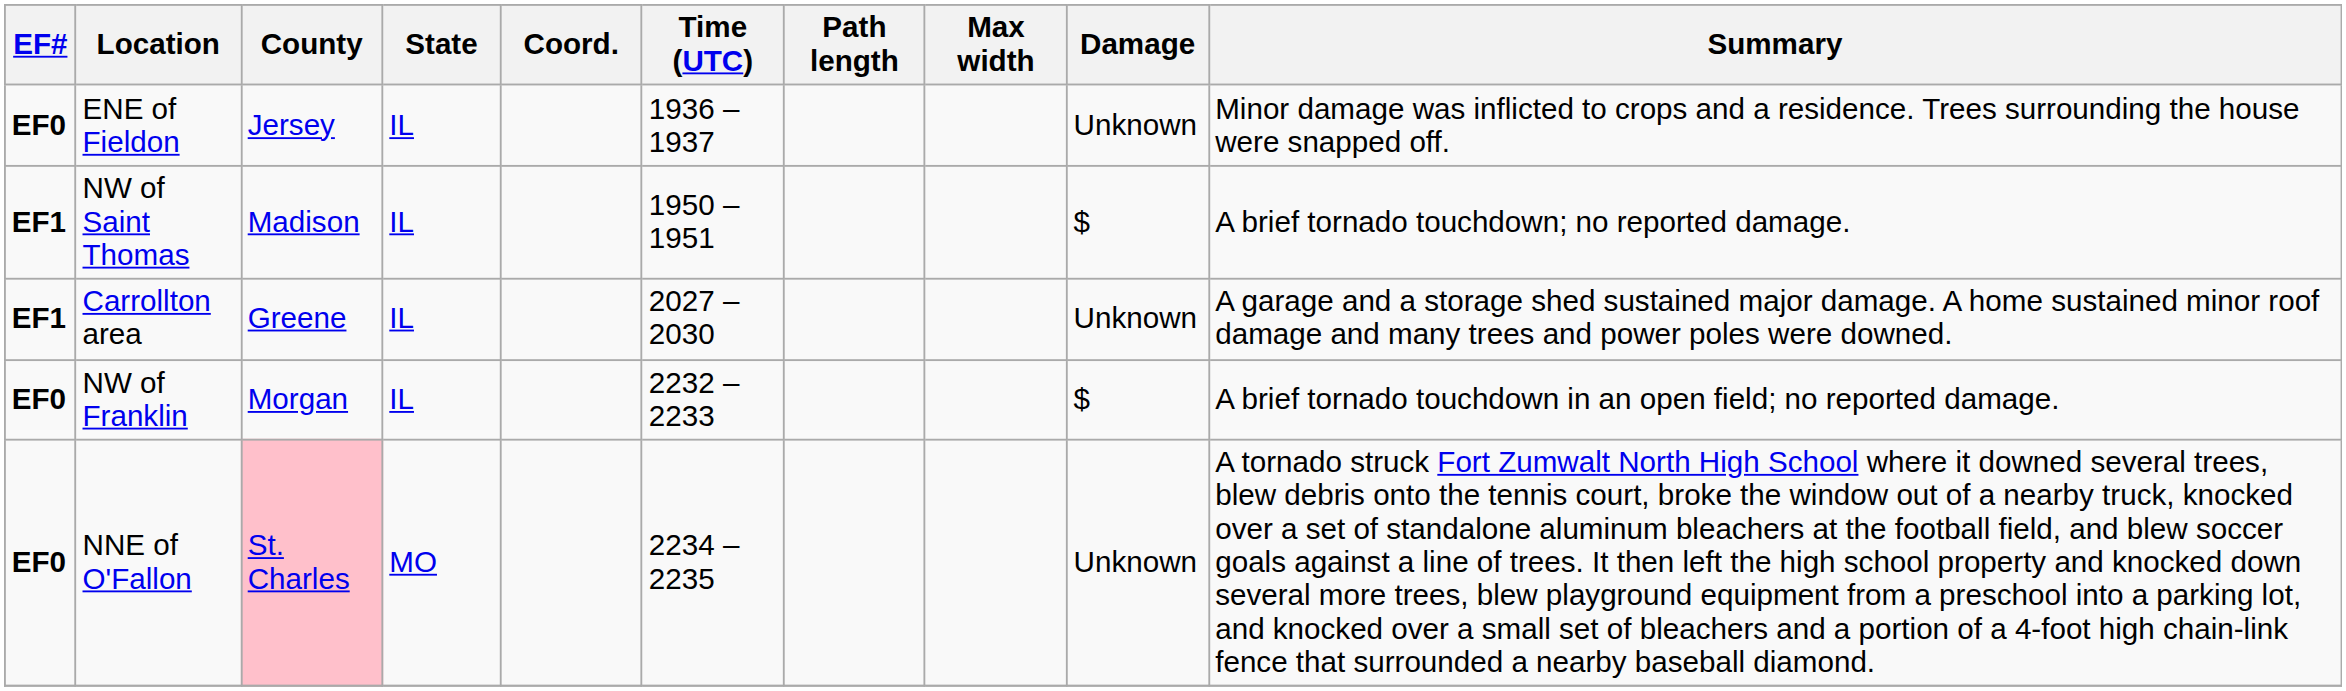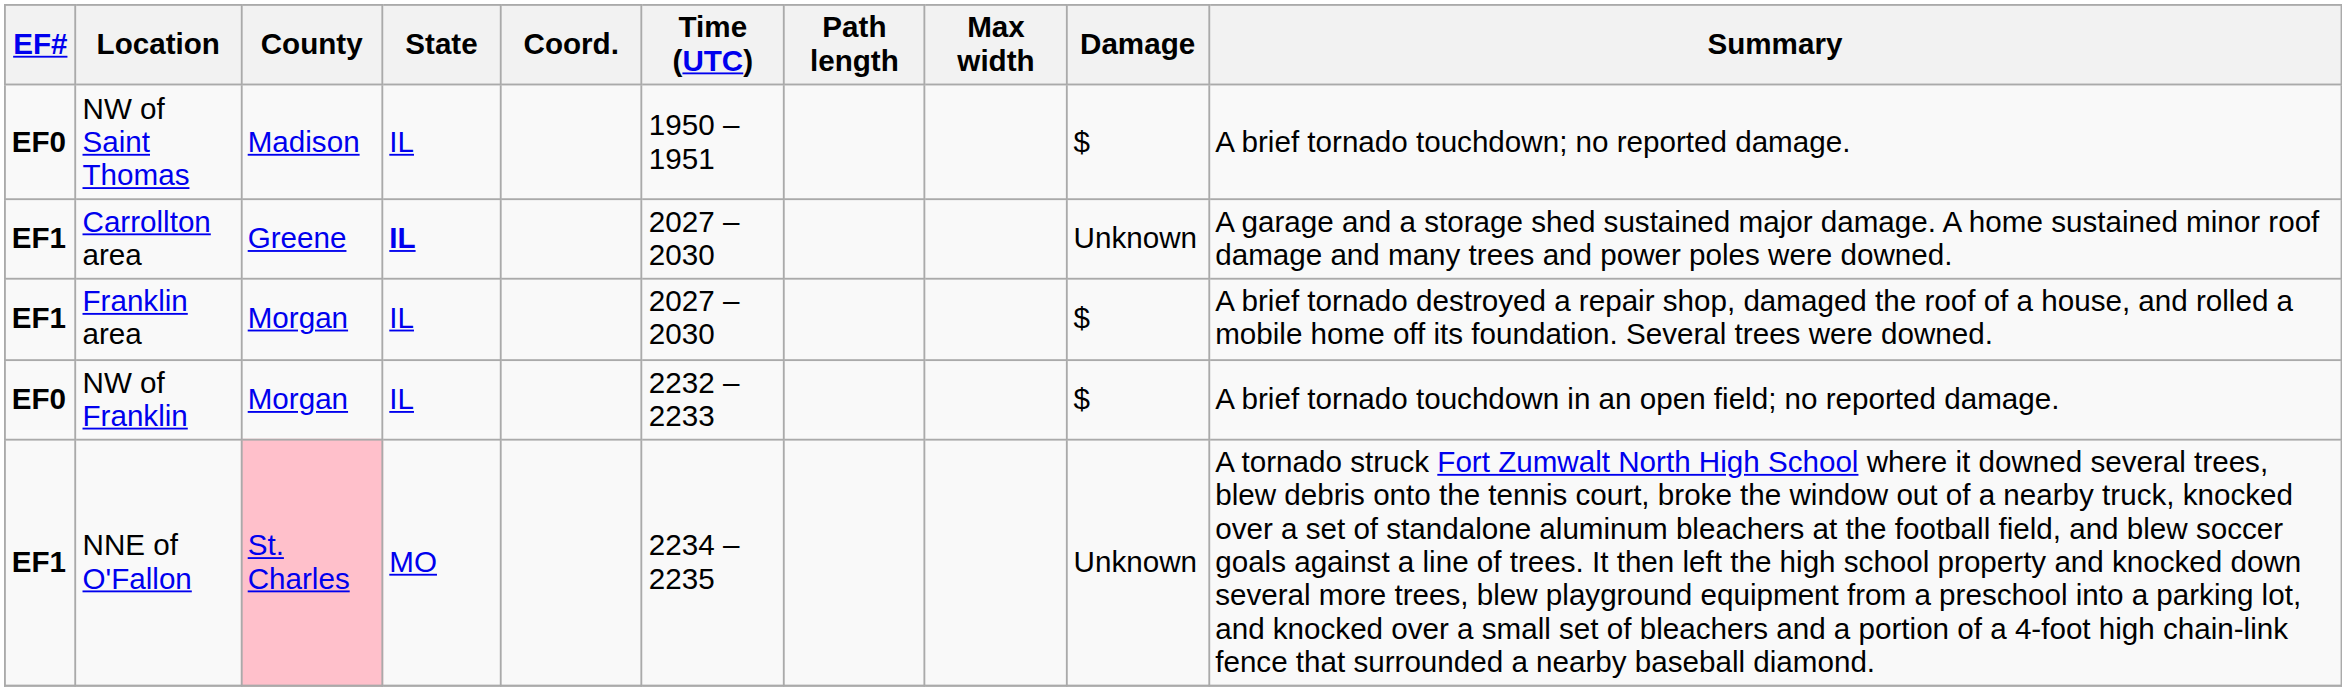- row: (131, 124)
(39, 221) EF1 -> (39, 141) EF0
(402, 318) normal -> (402, 238) bold
+ row: (135, 318)
(39, 562) EF0 -> (39, 562) EF1
